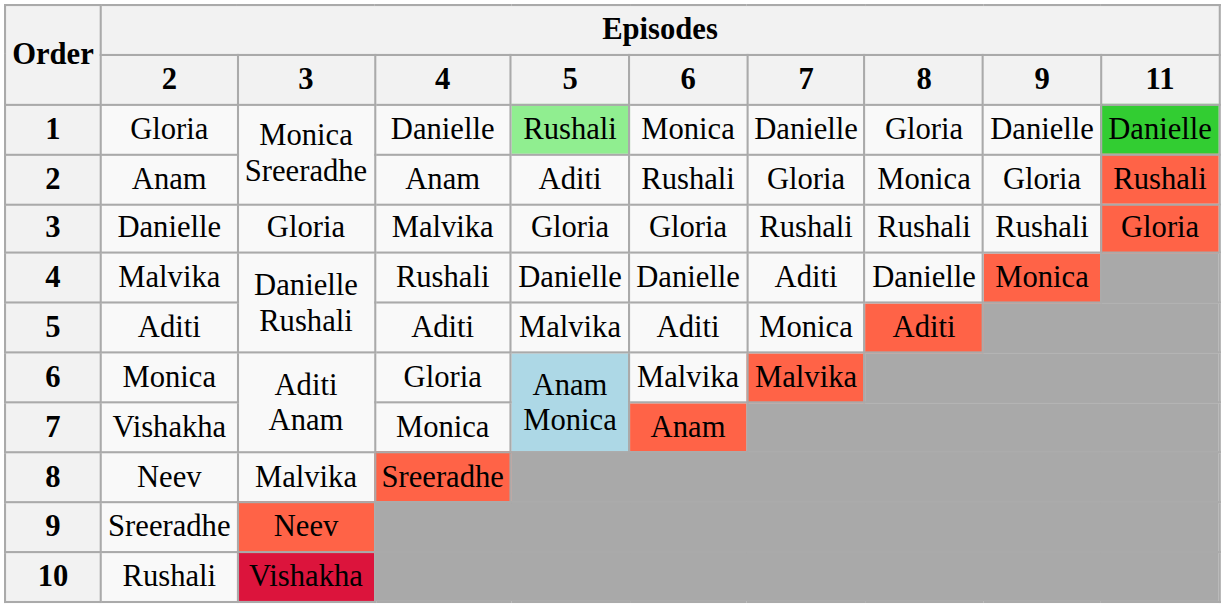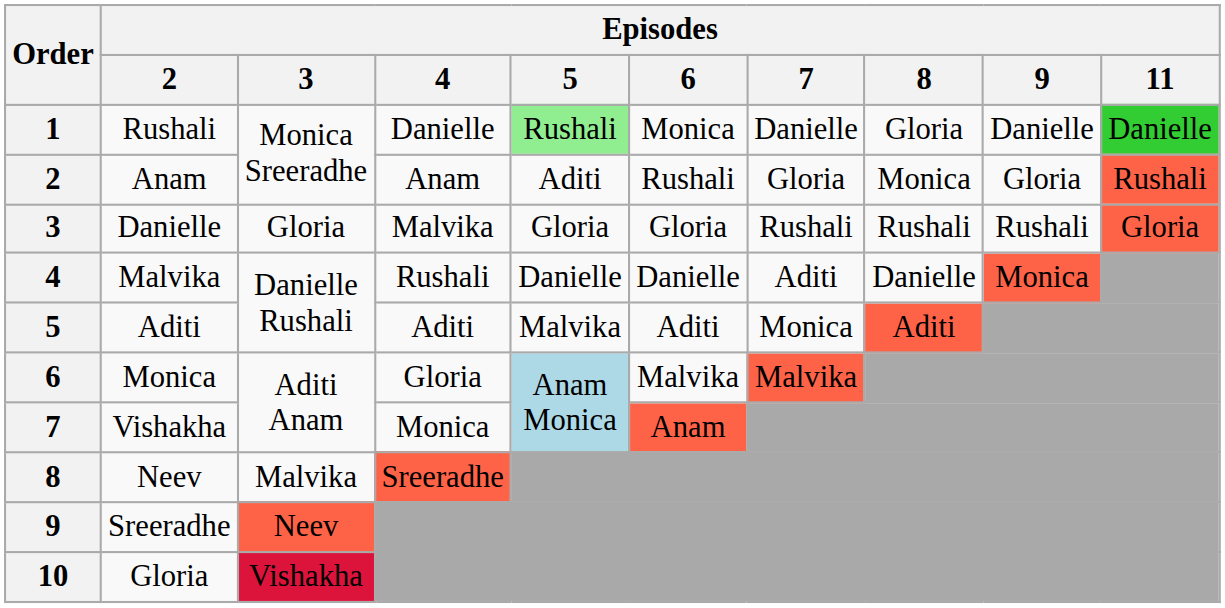(169, 128) Gloria -> (169, 128) Rushali
(169, 575) Rushali -> (169, 575) Gloria
